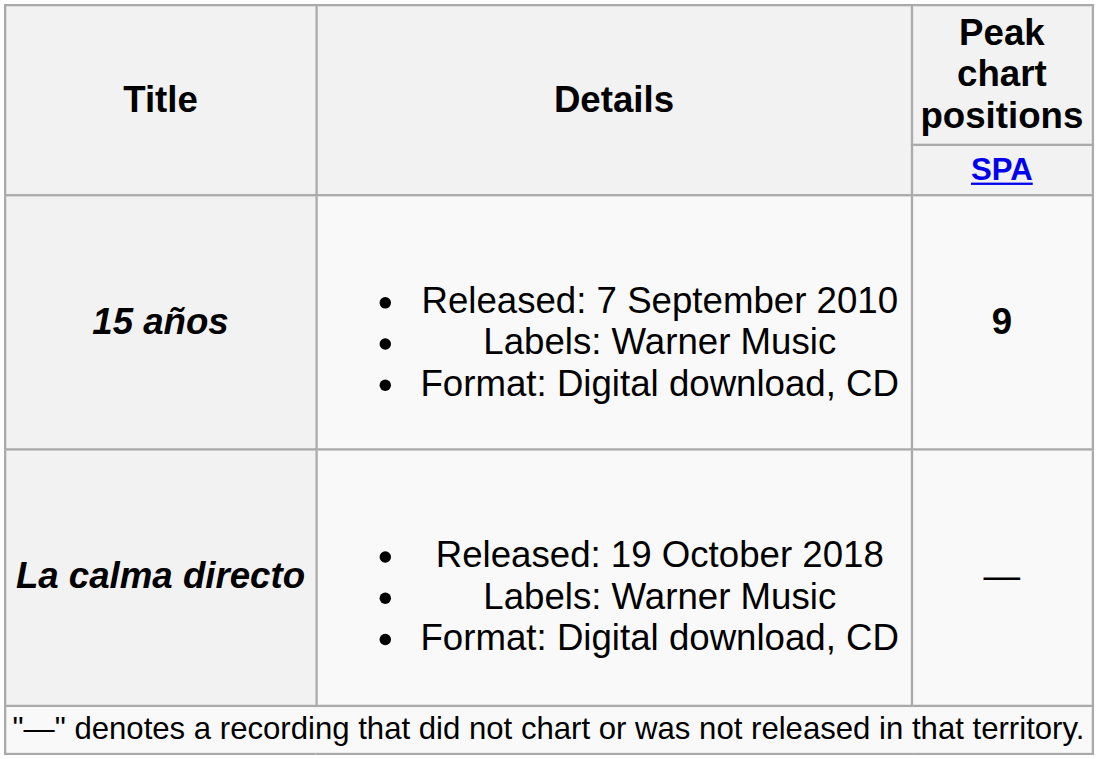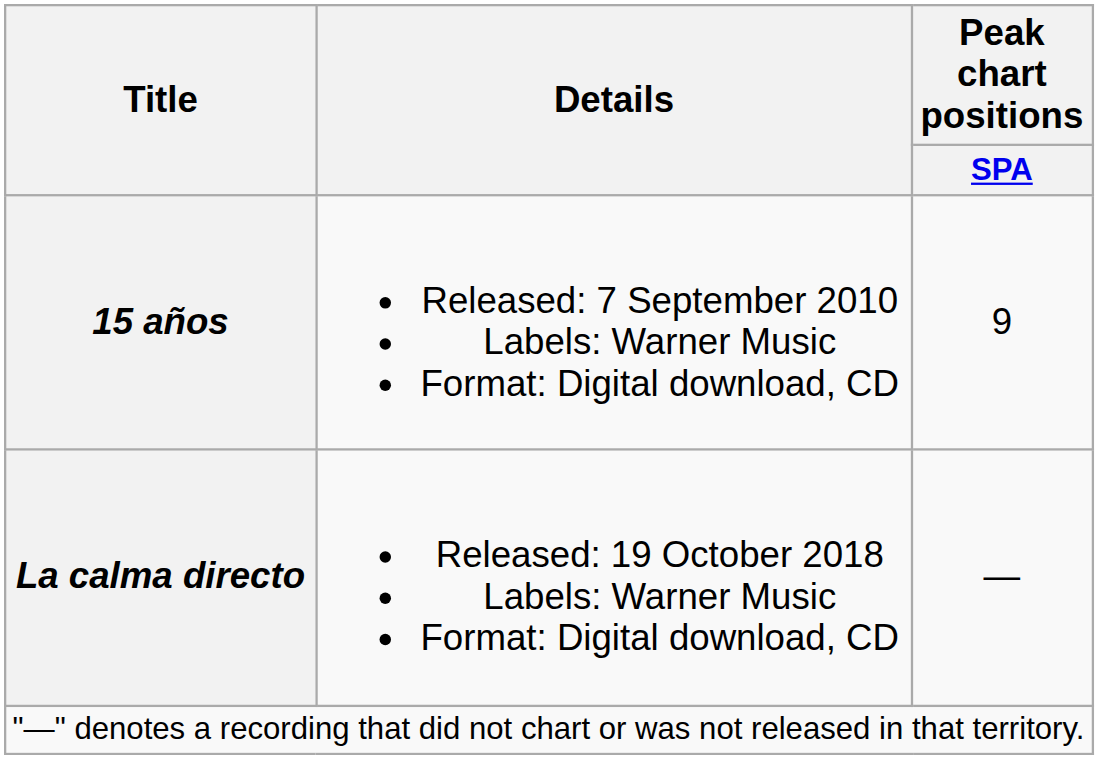(1002, 321) bold -> (1002, 321) normal
